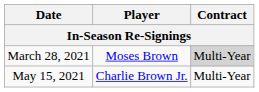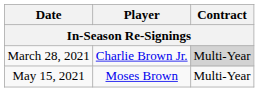(142, 55) Moses Brown -> (142, 55) Charlie Brown Jr.
(142, 76) Charlie Brown Jr. -> (142, 76) Moses Brown
